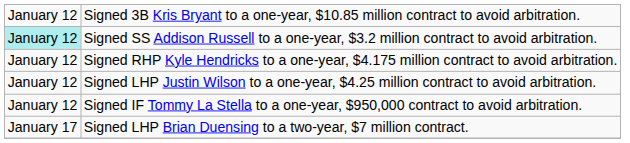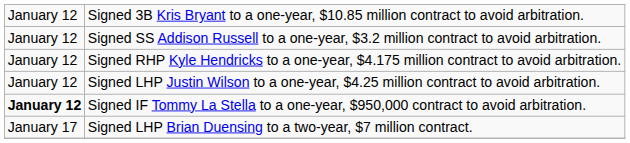(43, 37) paleturquoise background -> (43, 37) no background
(43, 104) normal -> (44, 104) bold
